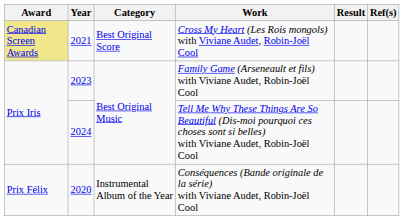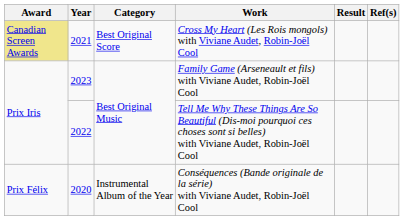(81, 132) 2024 -> (81, 132) 2022
